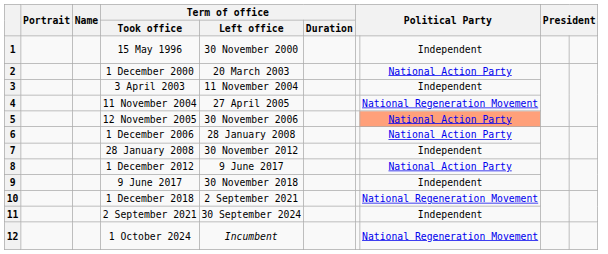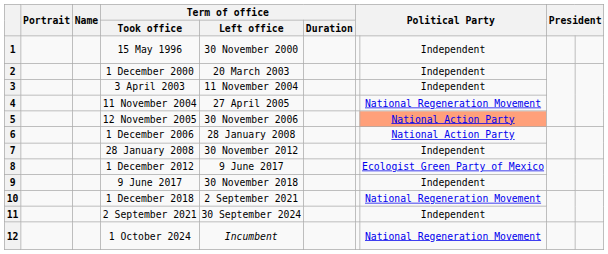(450, 71) National Action Party -> (453, 71) Independent
(450, 167) National Action Party -> (453, 167) Ecologist Green Party of Mexico
